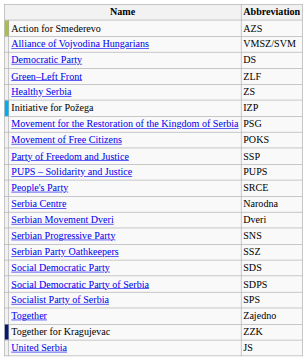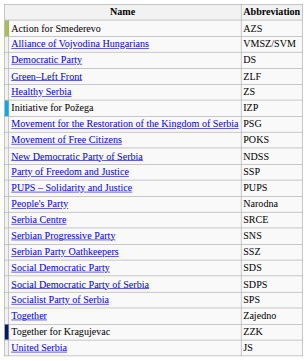+ row: (77, 156)
(256, 188) SRCE -> (261, 204) Narodna
(261, 204) Narodna -> (256, 220) SRCE
- row: (63, 220)
